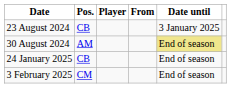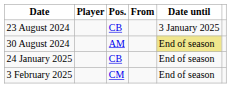columns swapped: (85, 12) <-> (112, 12)
